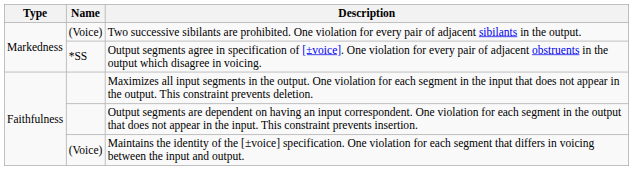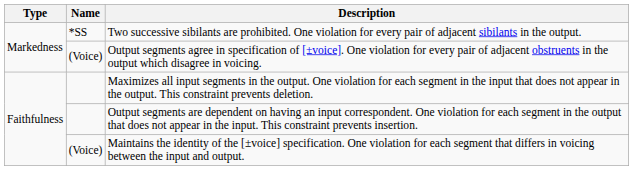(85, 31) (Voice) -> (78, 31) *SS
(78, 56) *SS -> (85, 56) (Voice)
